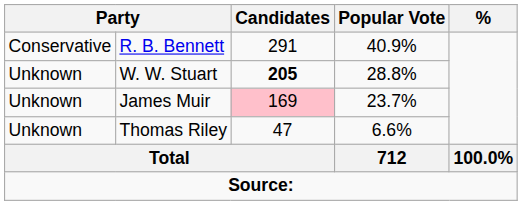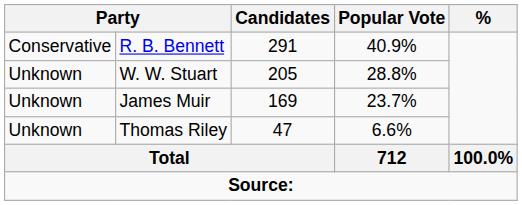(283, 74) bold -> (283, 74) normal
(283, 102) pink background -> (283, 102) no background
